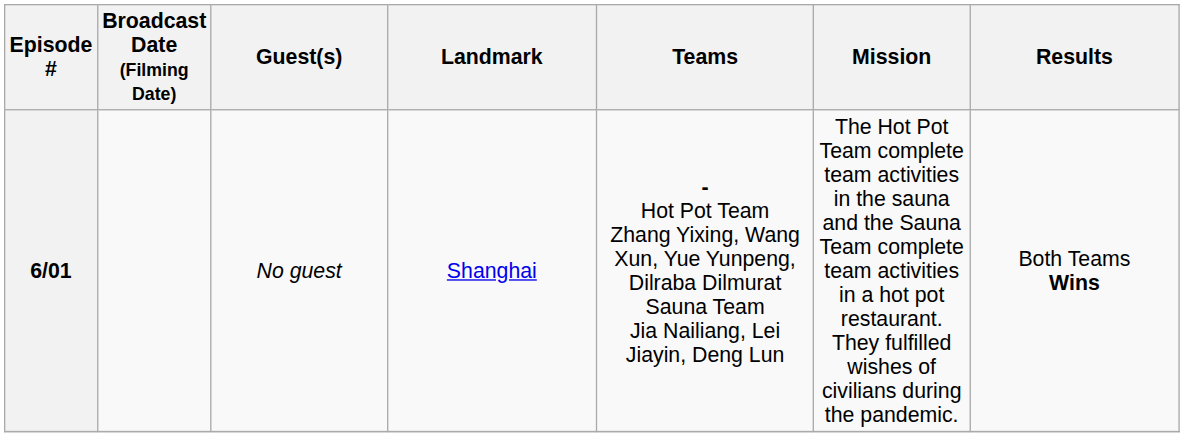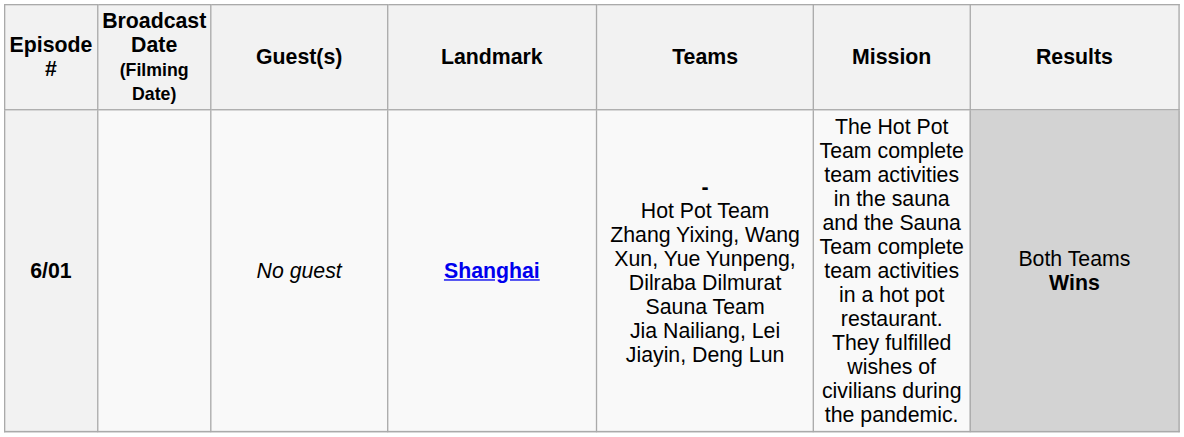(492, 270) normal -> (492, 270) bold
(1074, 270) no background -> (1074, 270) lightgrey background
